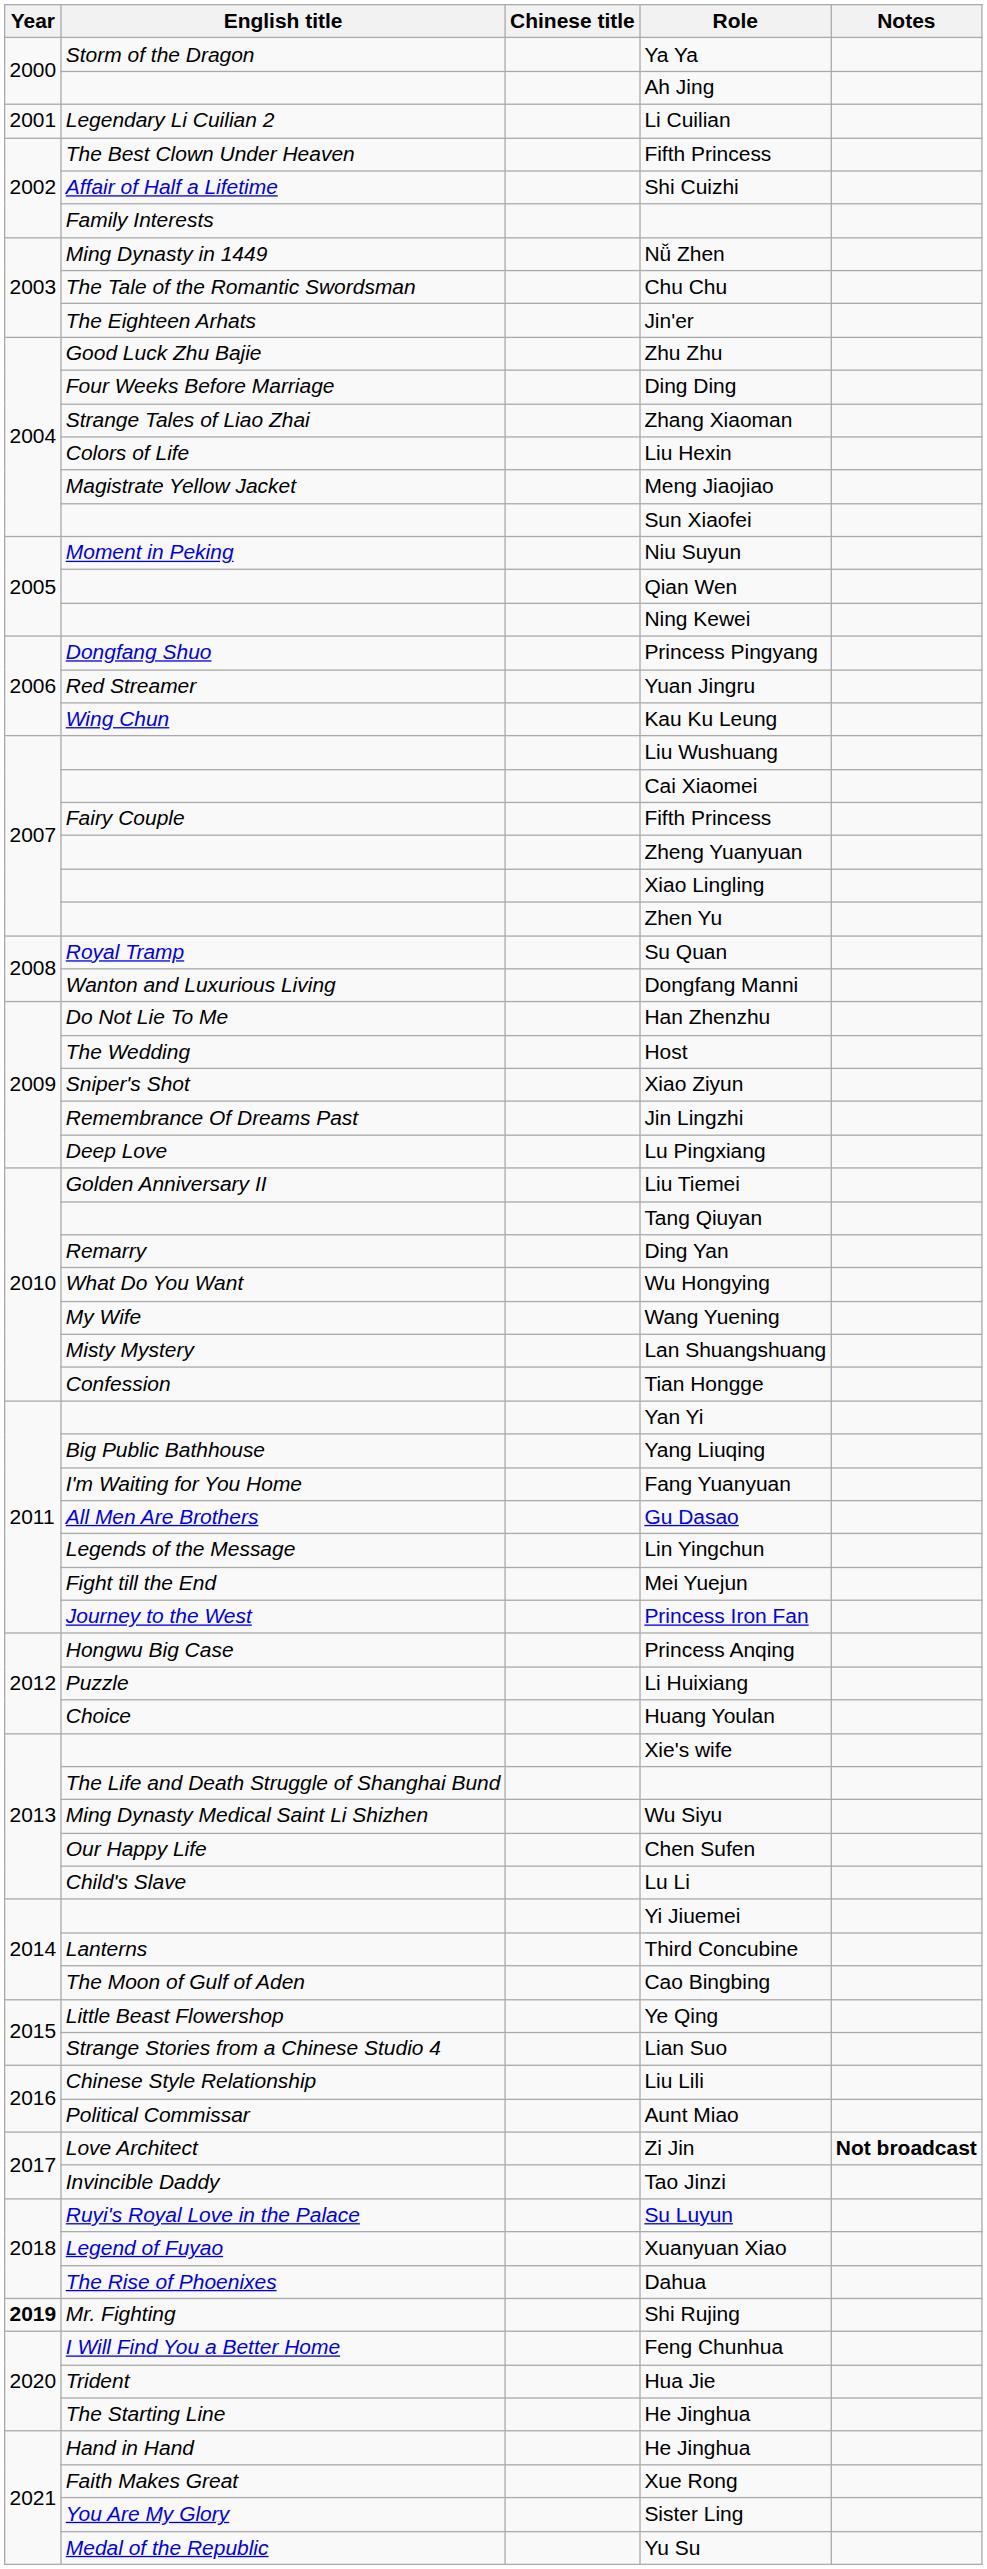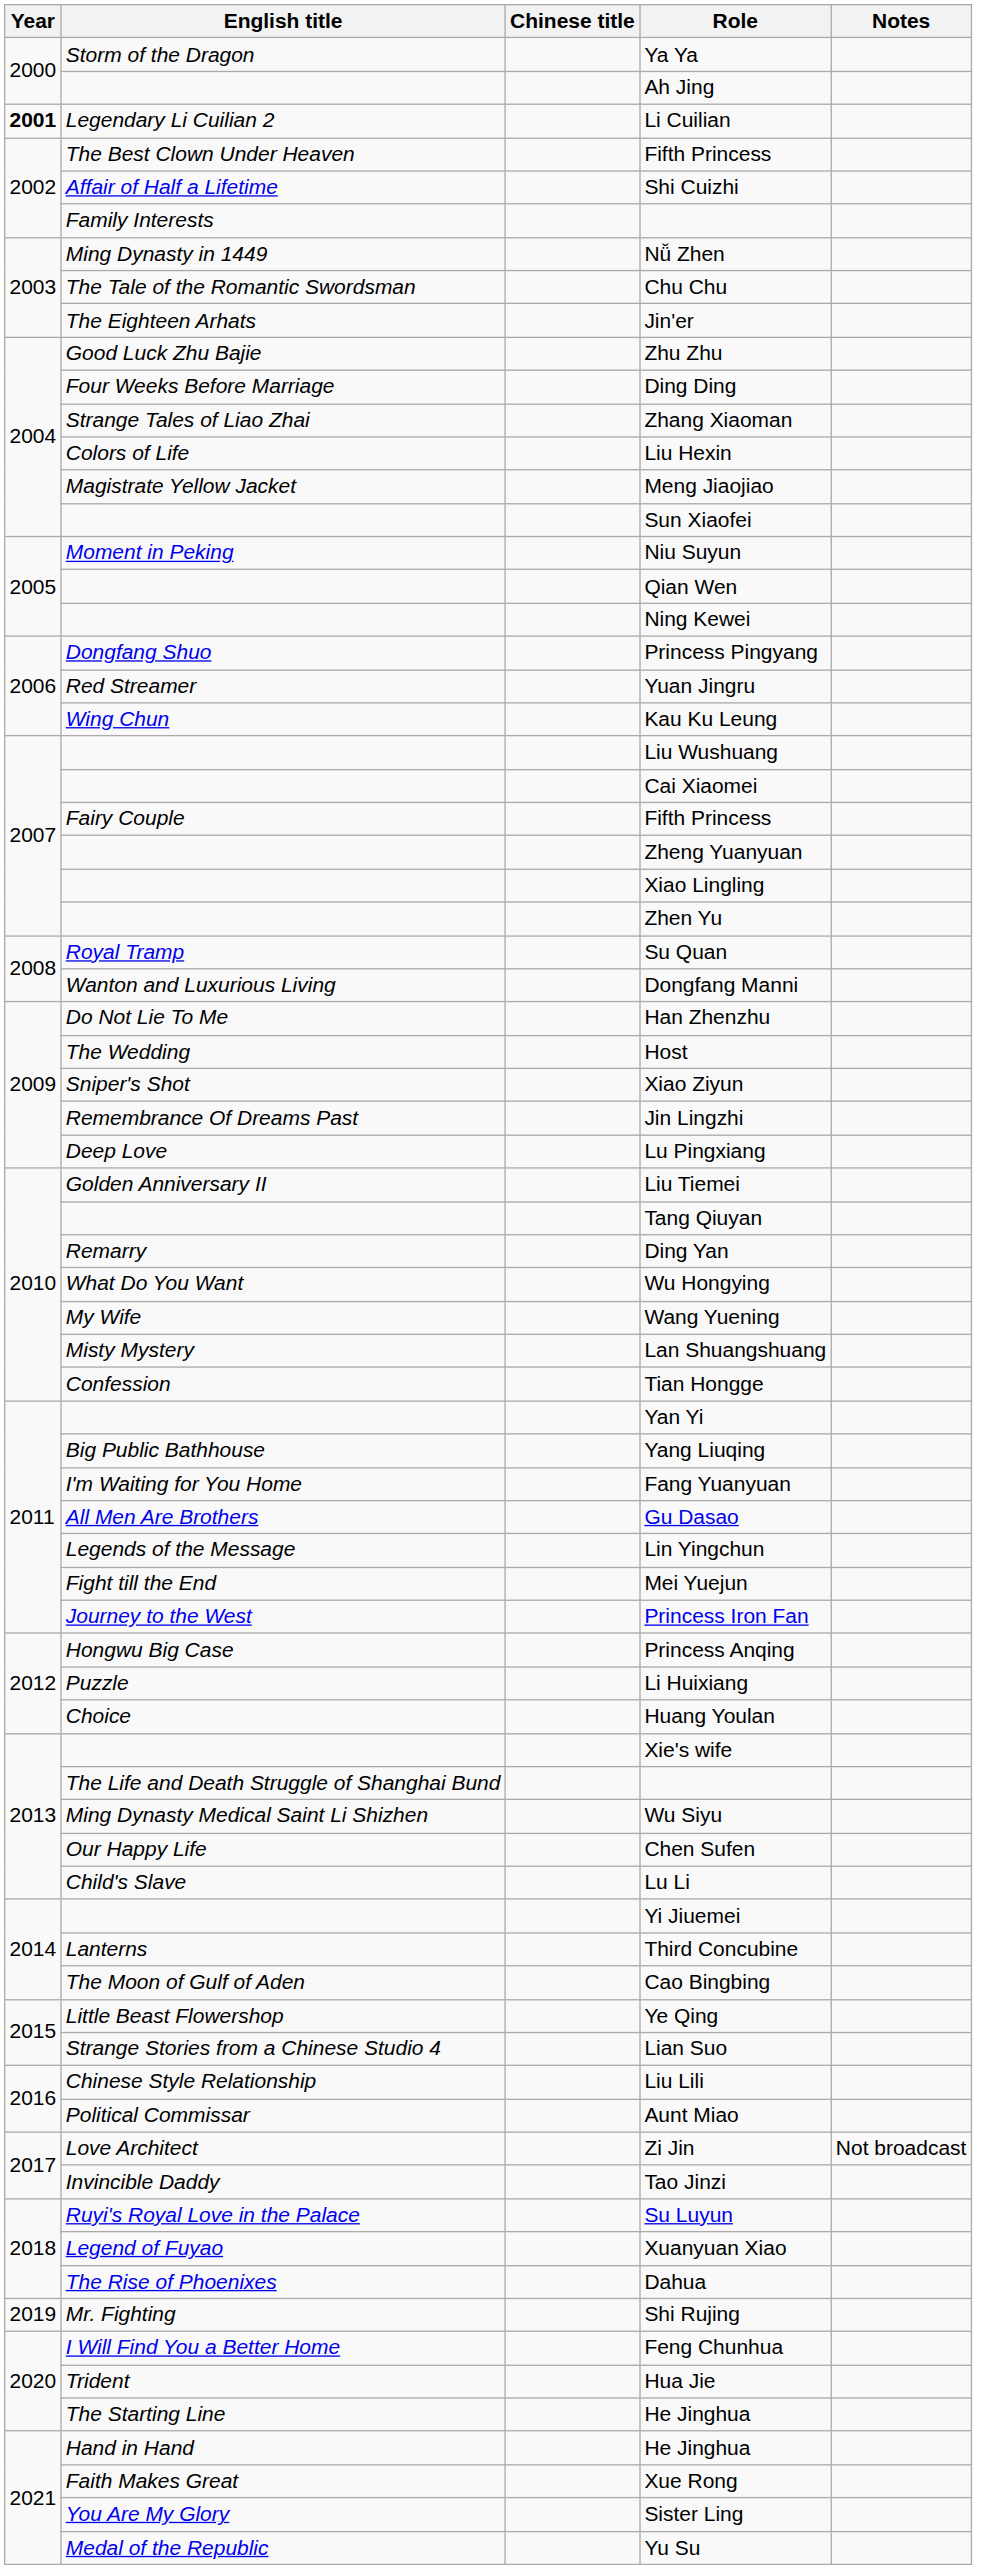(33, 120) normal -> (33, 120) bold
(906, 2148) bold -> (901, 2148) normal
(33, 2314) bold -> (33, 2314) normal
